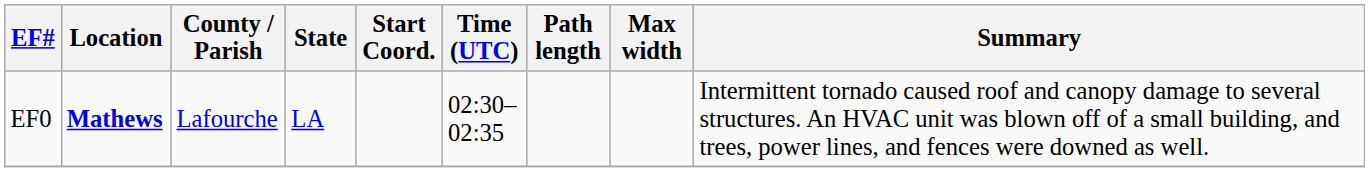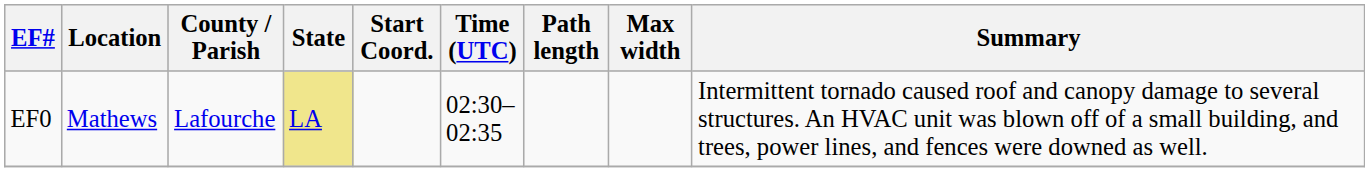(115, 118) bold -> (112, 118) normal
(308, 118) no background -> (306, 118) khaki background
